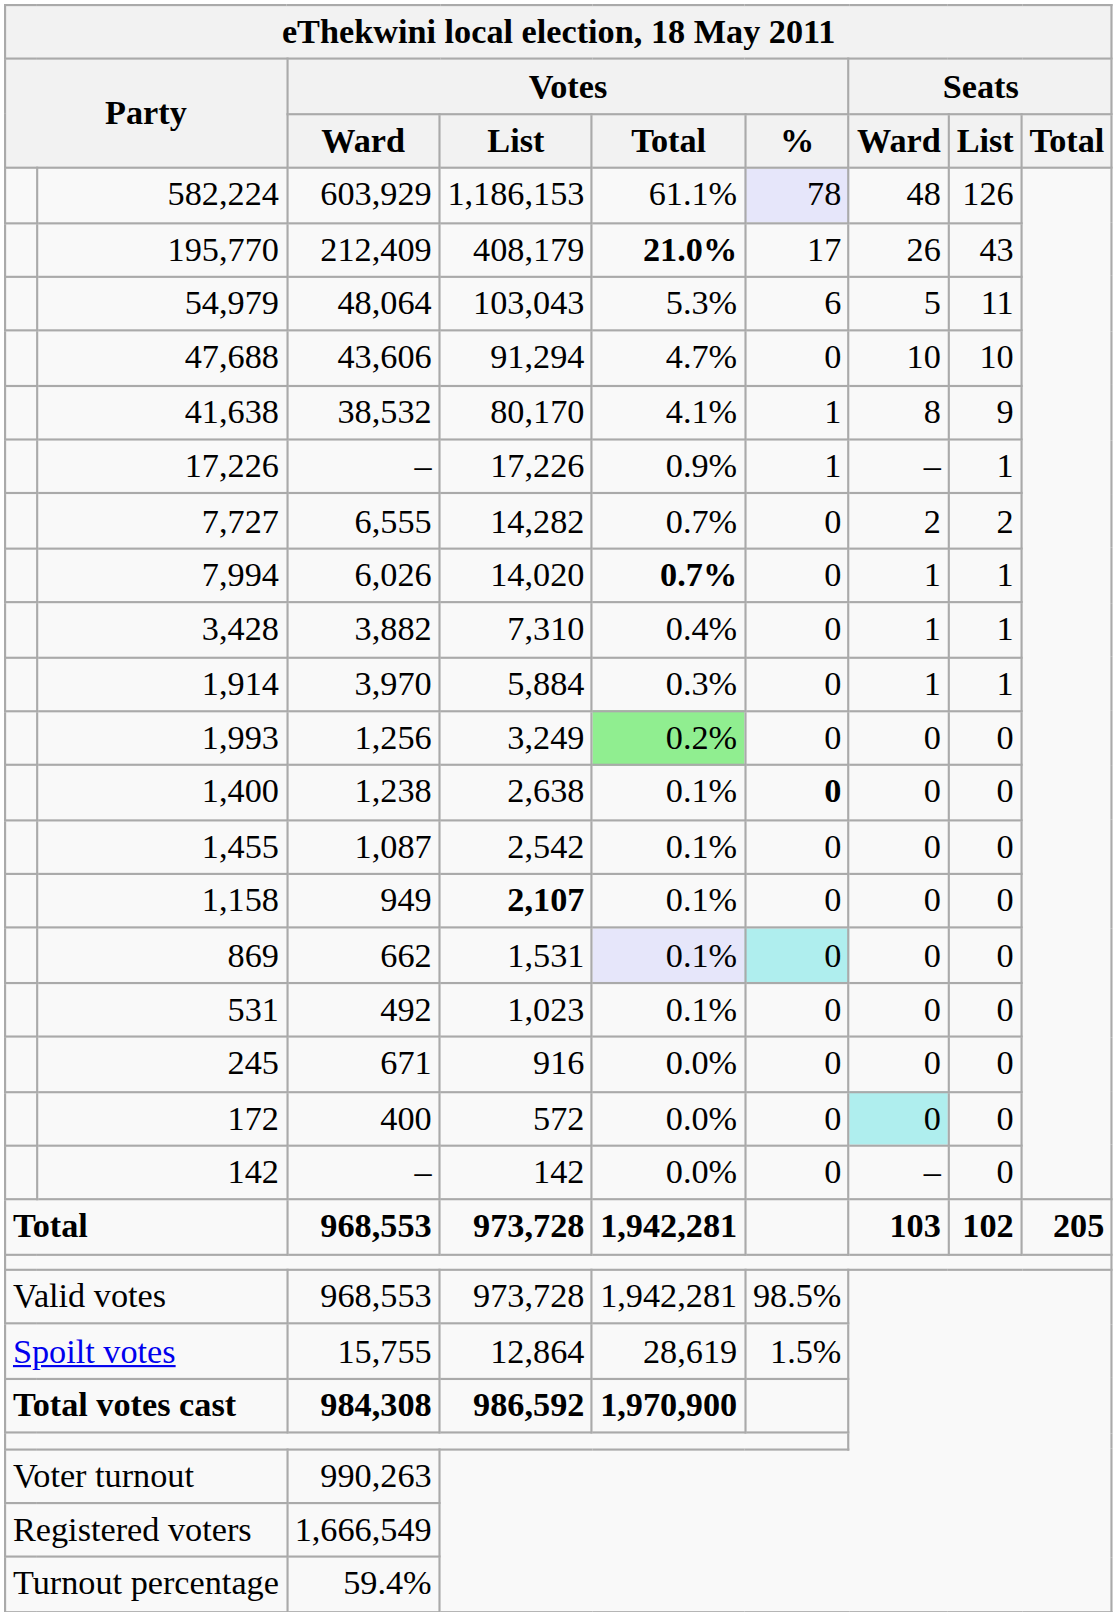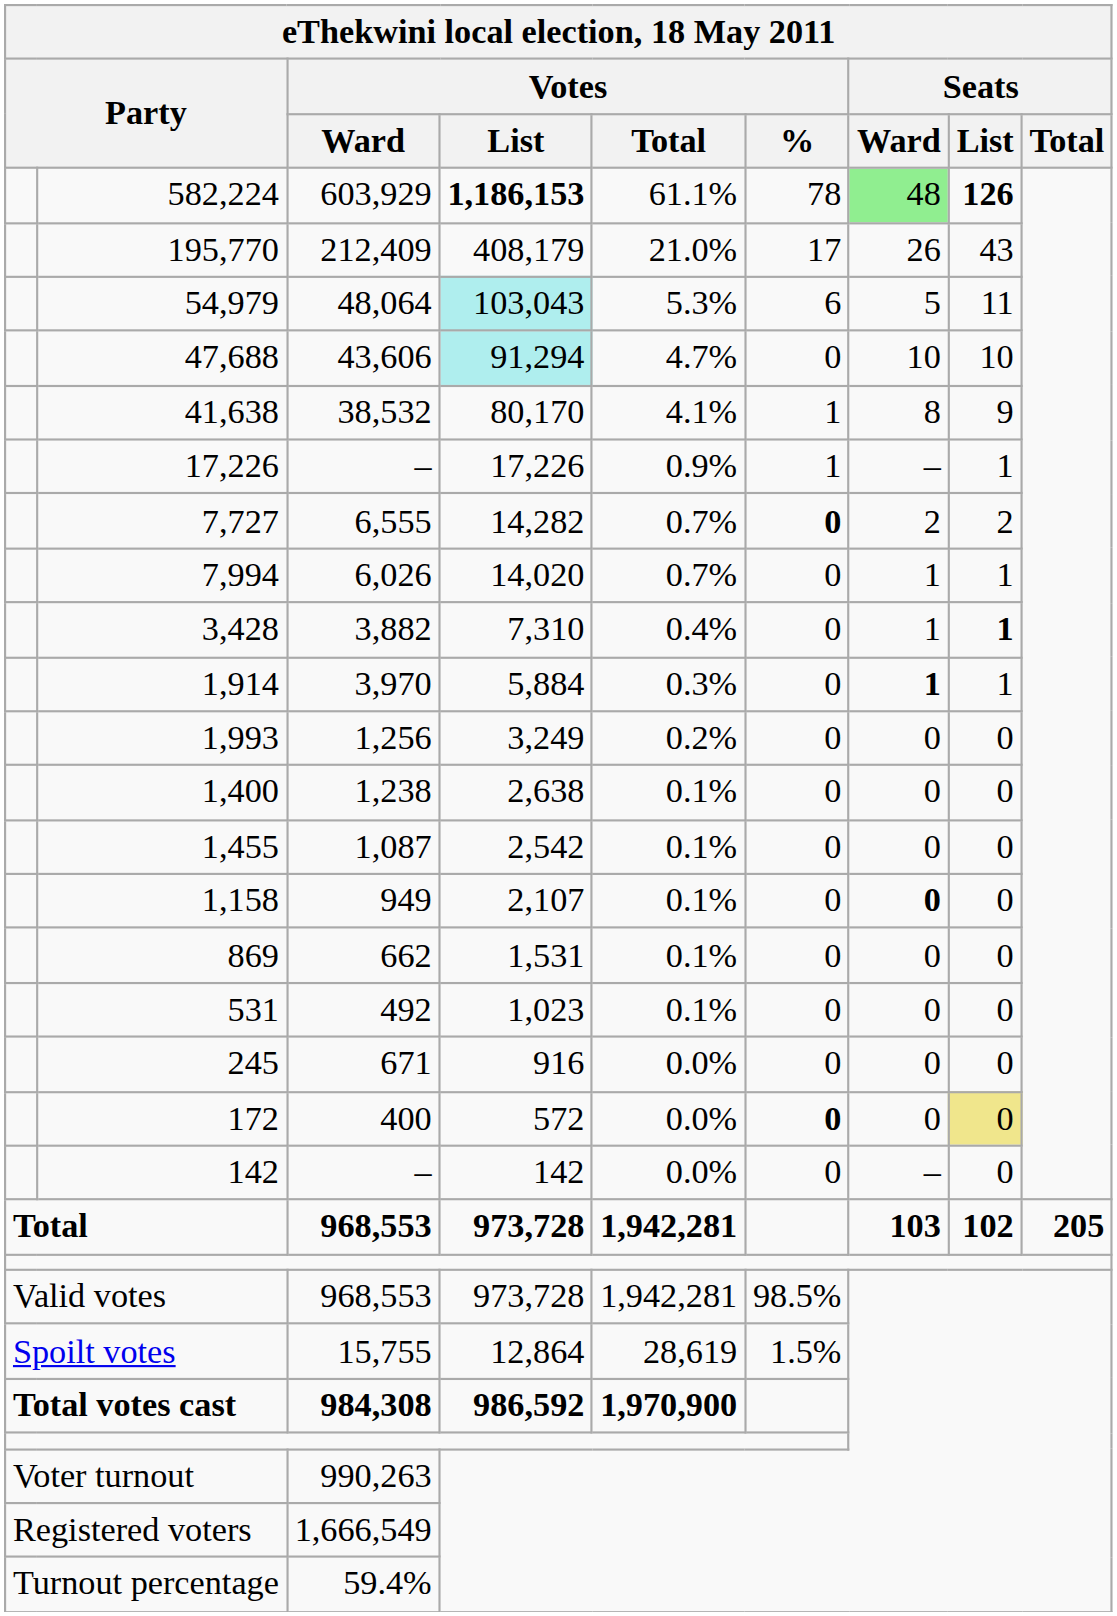(516, 194) normal -> (516, 194) bold
(824, 194) lavender background -> (824, 194) no background
(924, 194) no background -> (924, 194) lightgreen background
(988, 194) normal -> (988, 194) bold
(690, 248) bold -> (693, 248) normal
(529, 303) no background -> (529, 303) paleturquoise background
(537, 357) no background -> (537, 357) paleturquoise background
(833, 520) normal -> (833, 520) bold
(699, 574) bold -> (701, 574) normal
(1005, 628) normal -> (1005, 628) bold
(932, 683) normal -> (932, 683) bold
(701, 737) lightgreen background -> (701, 737) no background
(833, 791) bold -> (833, 791) normal
(546, 900) bold -> (546, 900) normal
(932, 900) normal -> (932, 900) bold
(701, 954) lavender background -> (701, 954) no background
(833, 954) paleturquoise background -> (833, 954) no background
(833, 1117) normal -> (833, 1117) bold
(932, 1117) paleturquoise background -> (932, 1117) no background
(1005, 1117) no background -> (1005, 1117) khaki background
